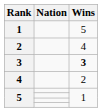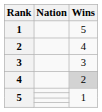(83, 63) bold -> (83, 63) normal
(83, 79) no background -> (83, 79) lightgrey background
